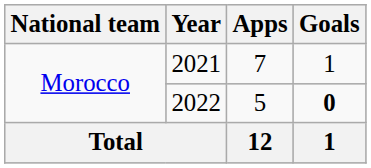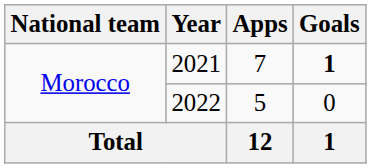(329, 63) normal -> (329, 63) bold
(329, 102) bold -> (329, 102) normal
